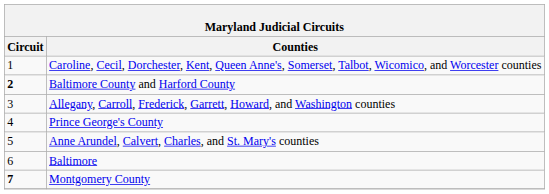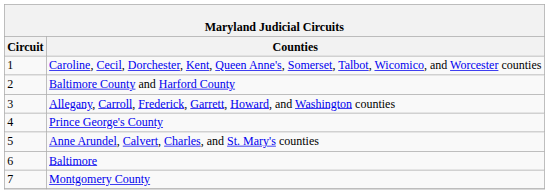(10, 84) bold -> (10, 84) normal
(10, 179) bold -> (10, 179) normal
